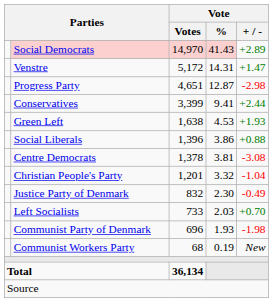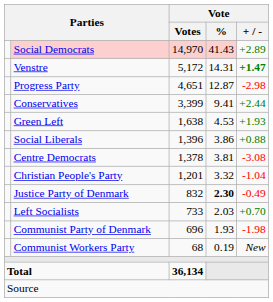(252, 67) normal -> (252, 67) bold
(224, 193) normal -> (224, 193) bold
